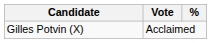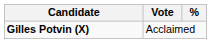(45, 30) normal -> (48, 30) bold
